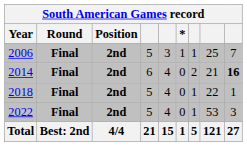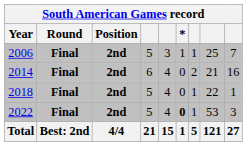(233, 72) bold -> (233, 72) normal
(182, 111) normal -> (182, 111) bold
